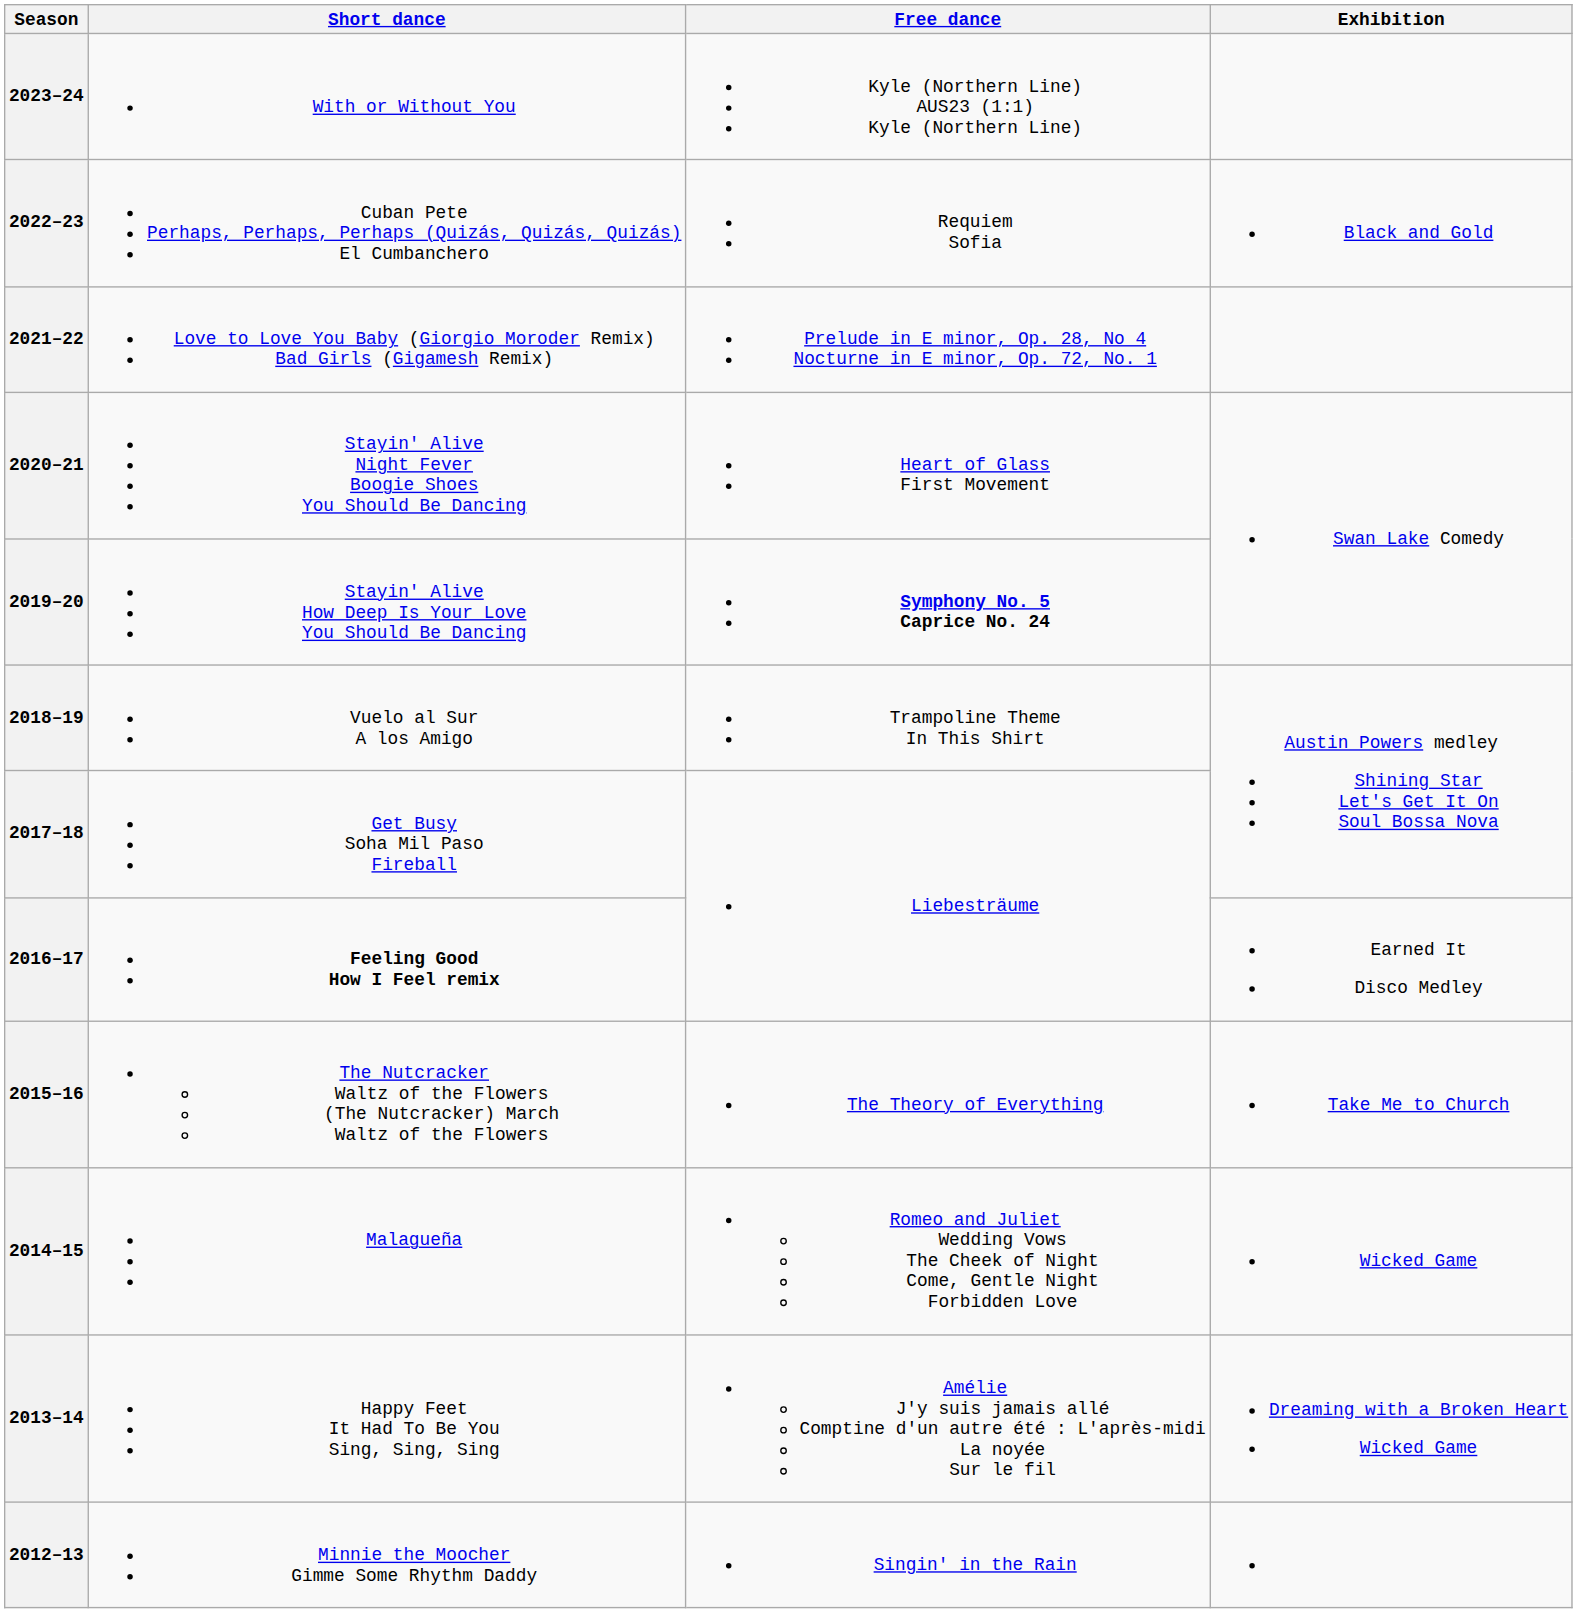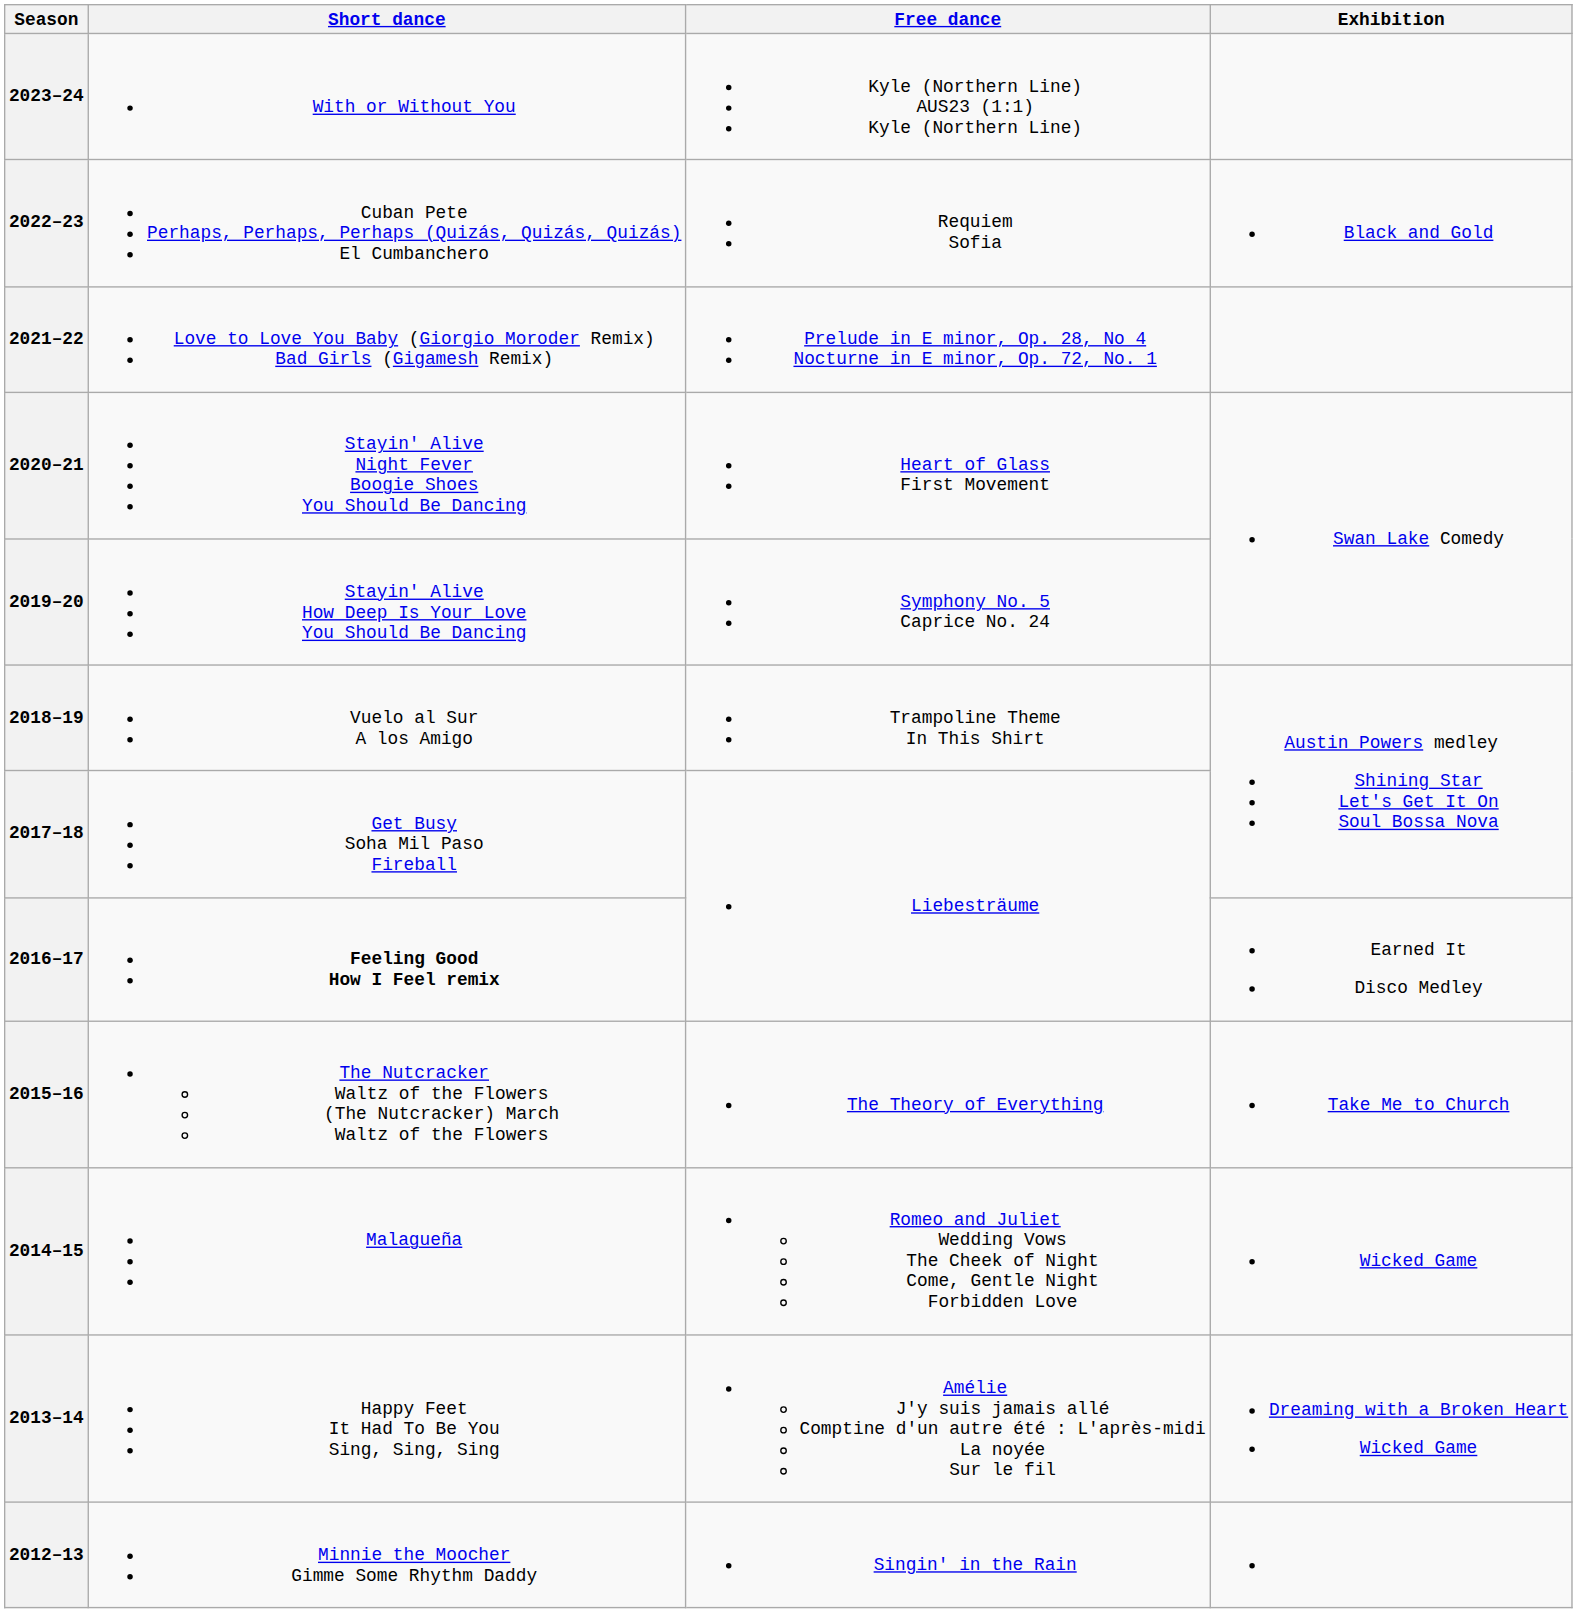(948, 612) bold -> (948, 612) normal
